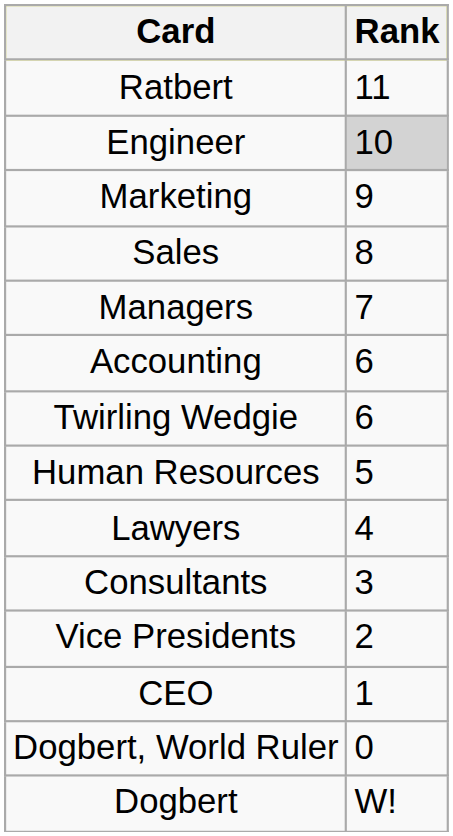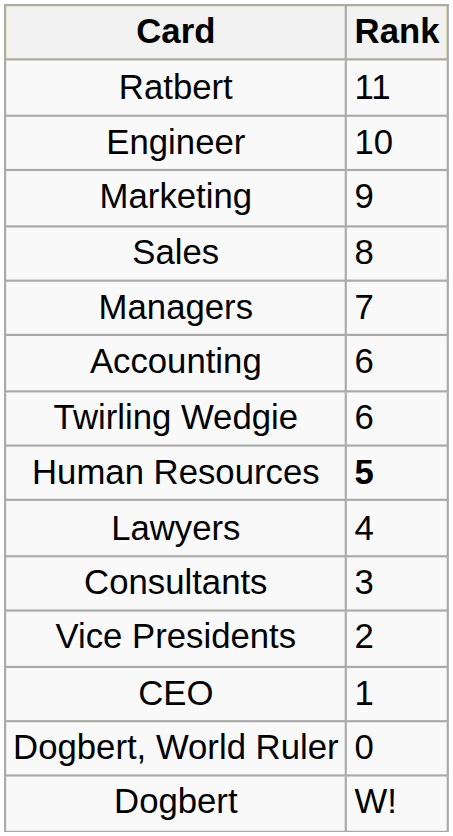(374, 142) lightgrey background -> (374, 142) no background
(364, 472) normal -> (364, 472) bold
